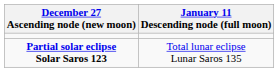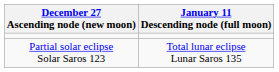(71, 53) bold -> (71, 53) normal
